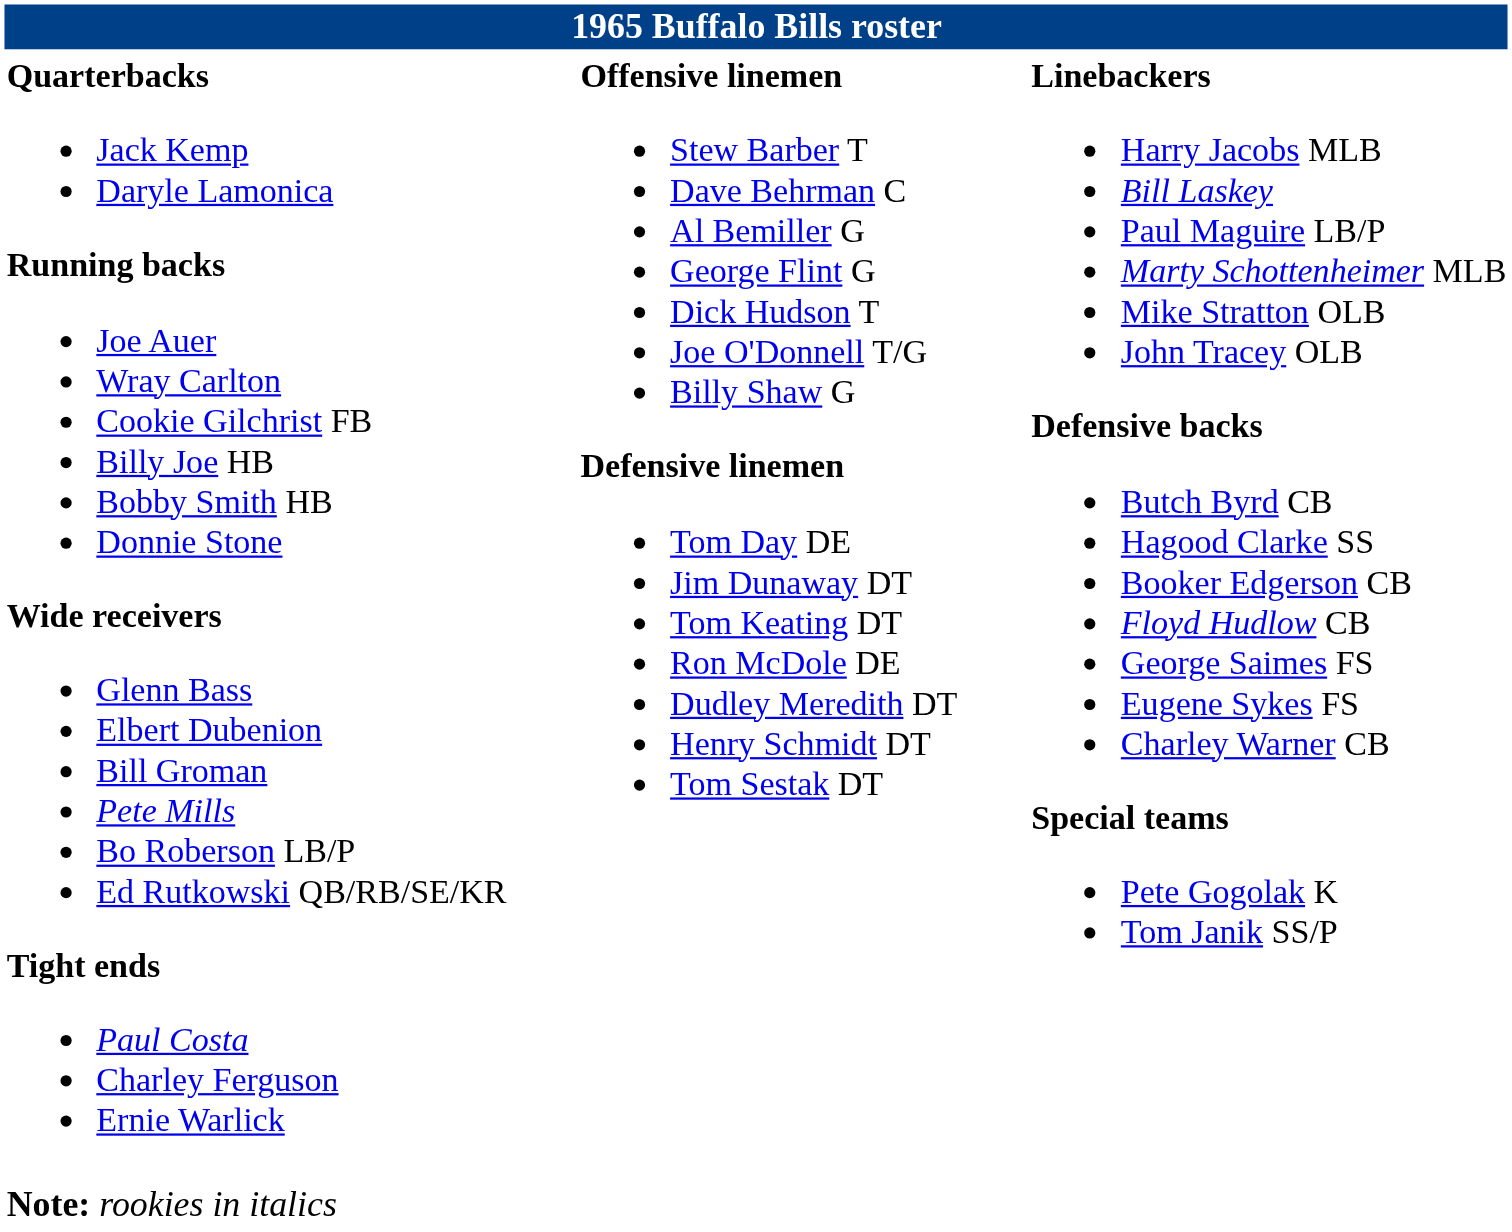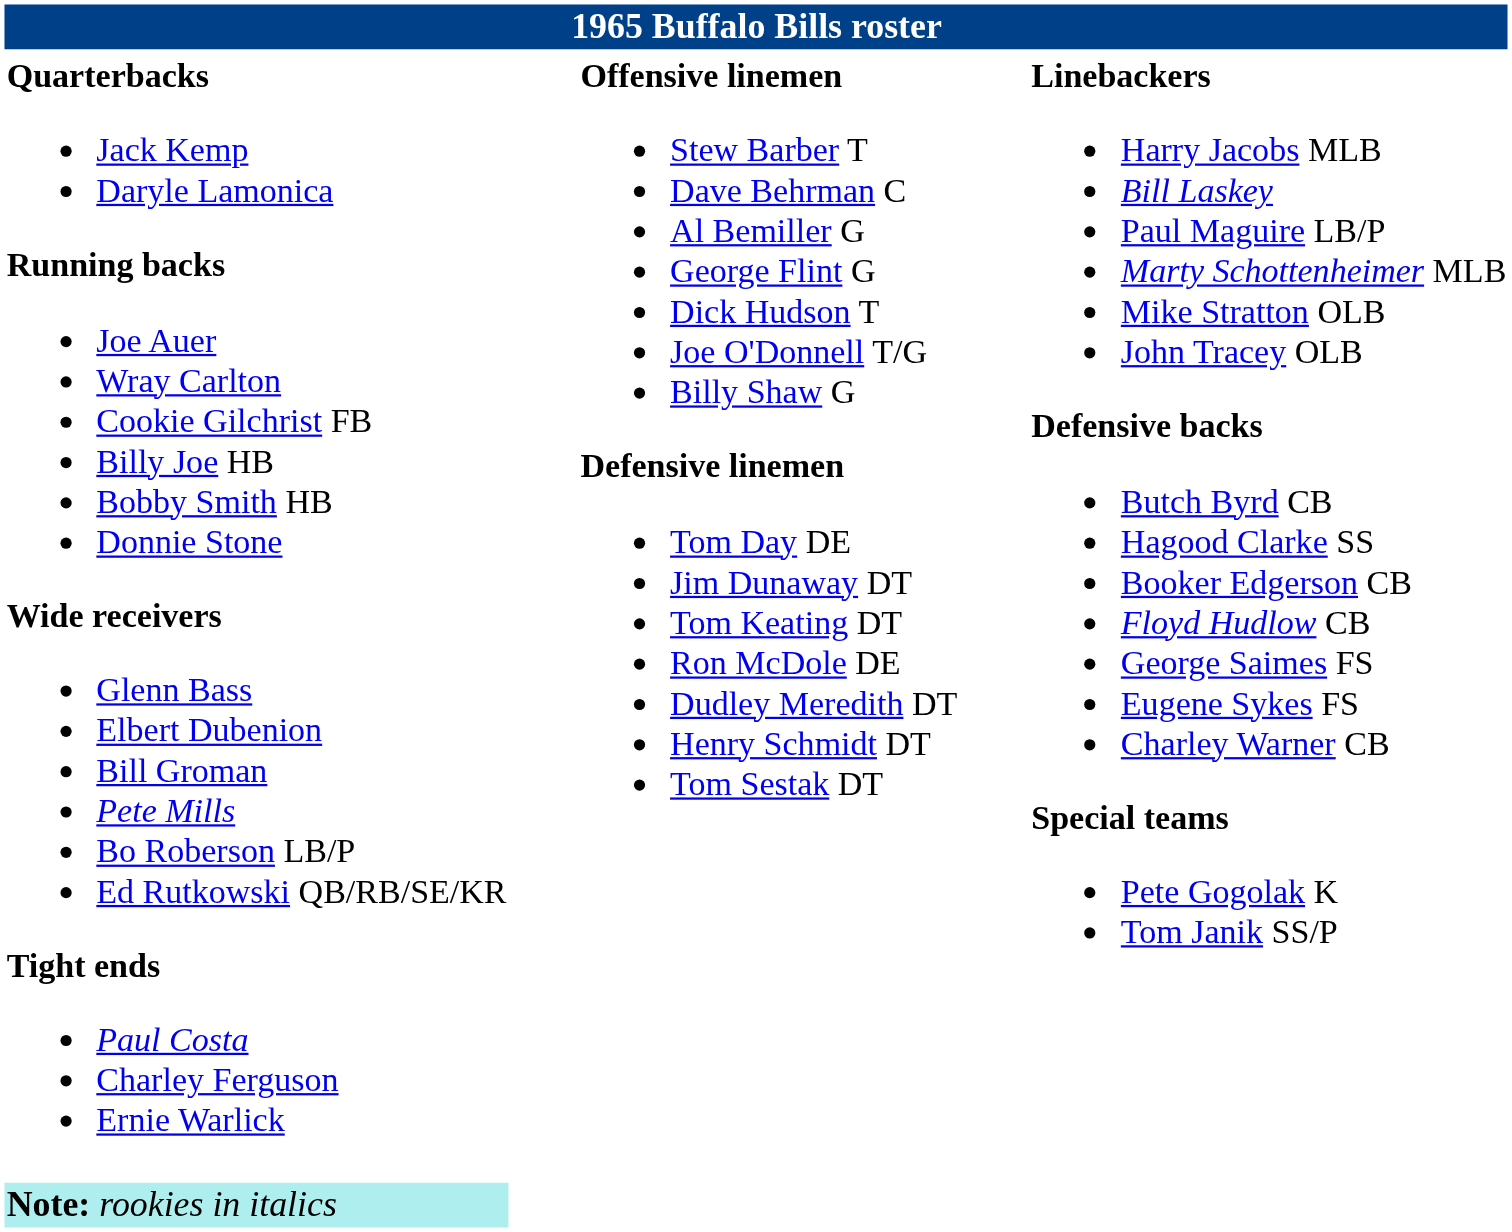(172, 1203) no background -> (172, 1203) paleturquoise background
